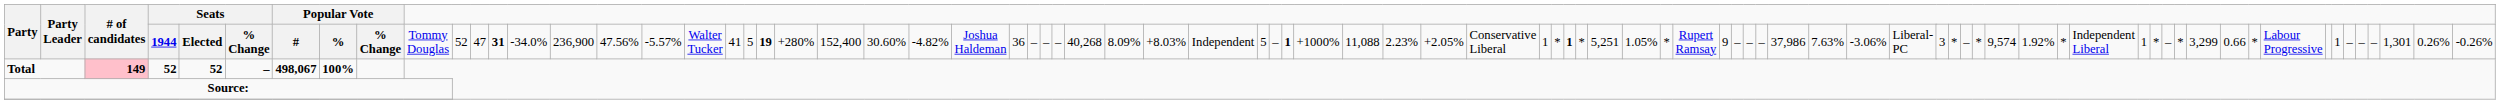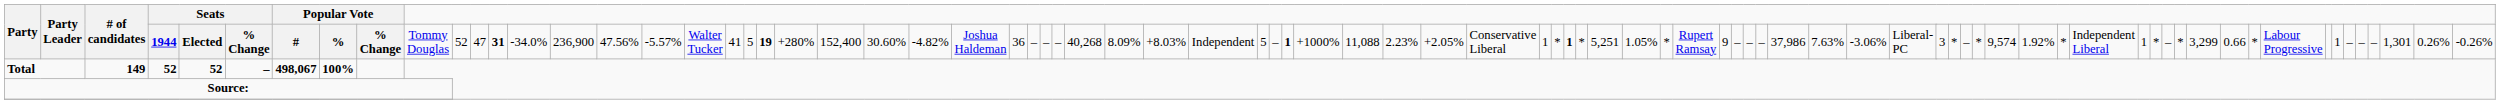(136, 68) pink background -> (136, 68) no background
